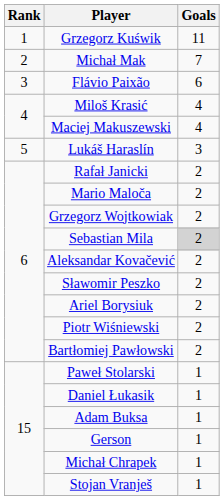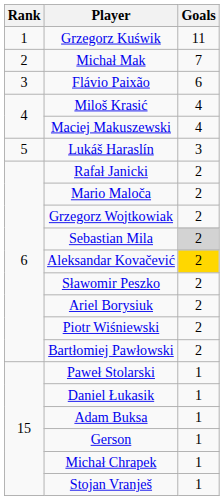(199, 261) no background -> (199, 261) gold background
